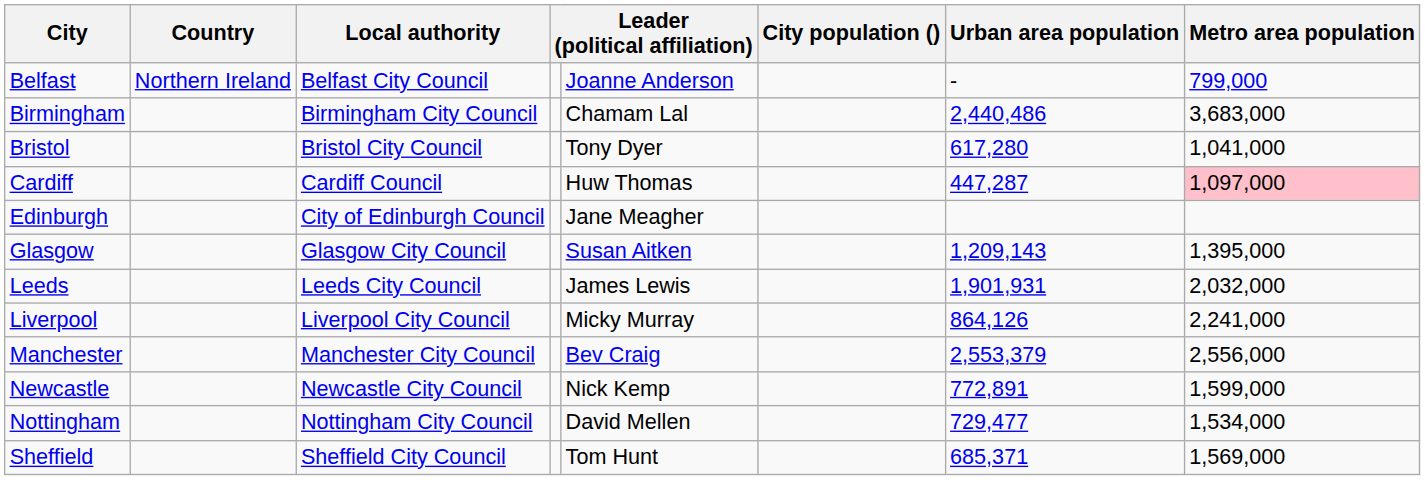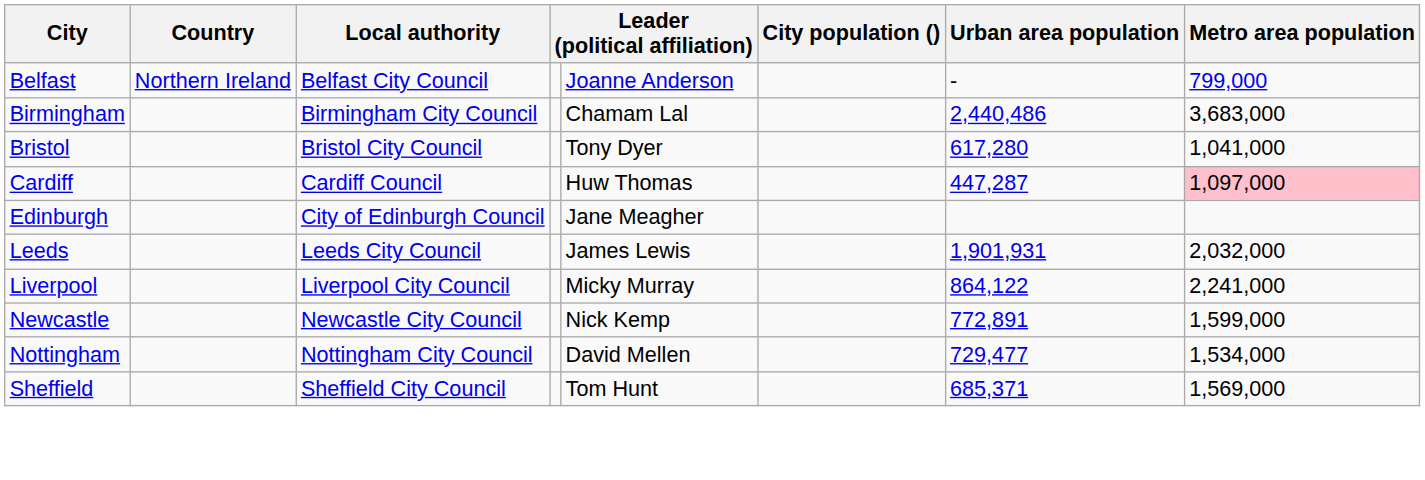- row: (52, 251)
(989, 319) 864,126 -> (989, 285) 864,122
- row: (66, 354)
